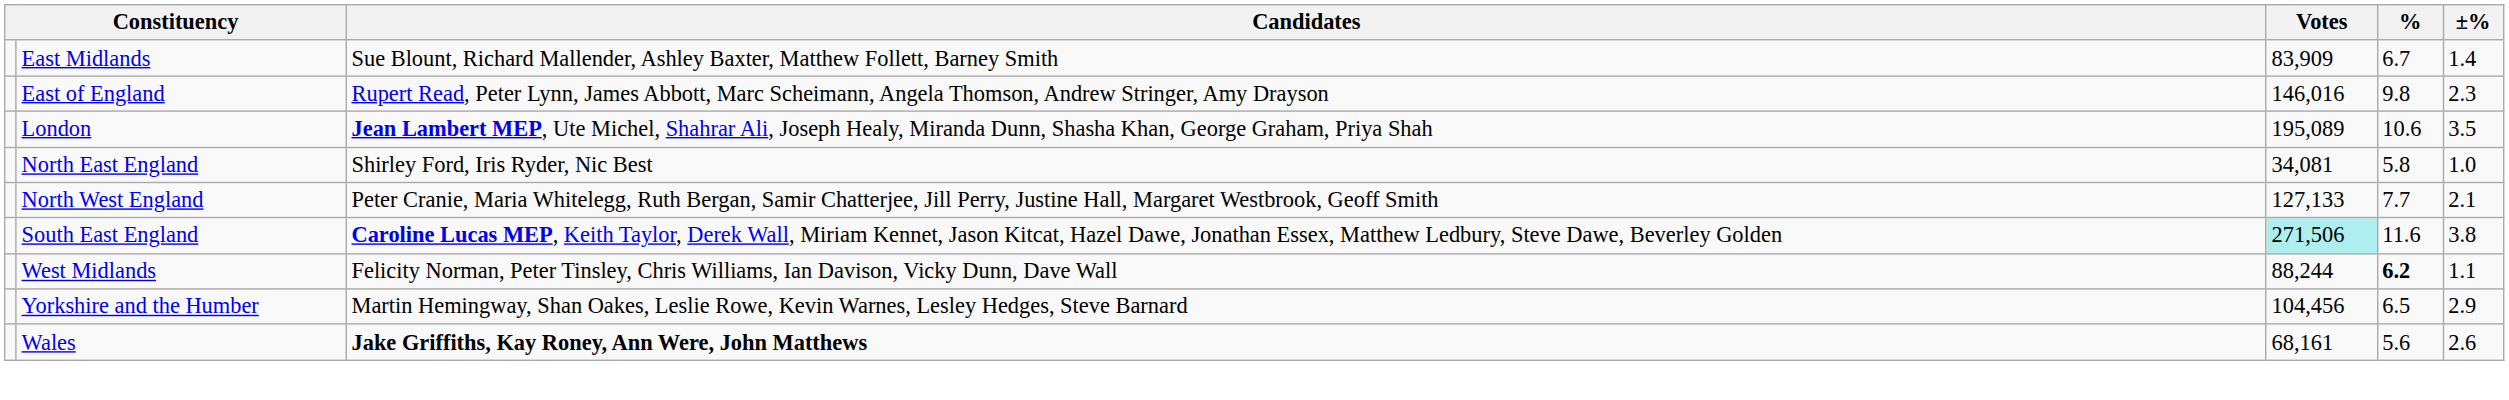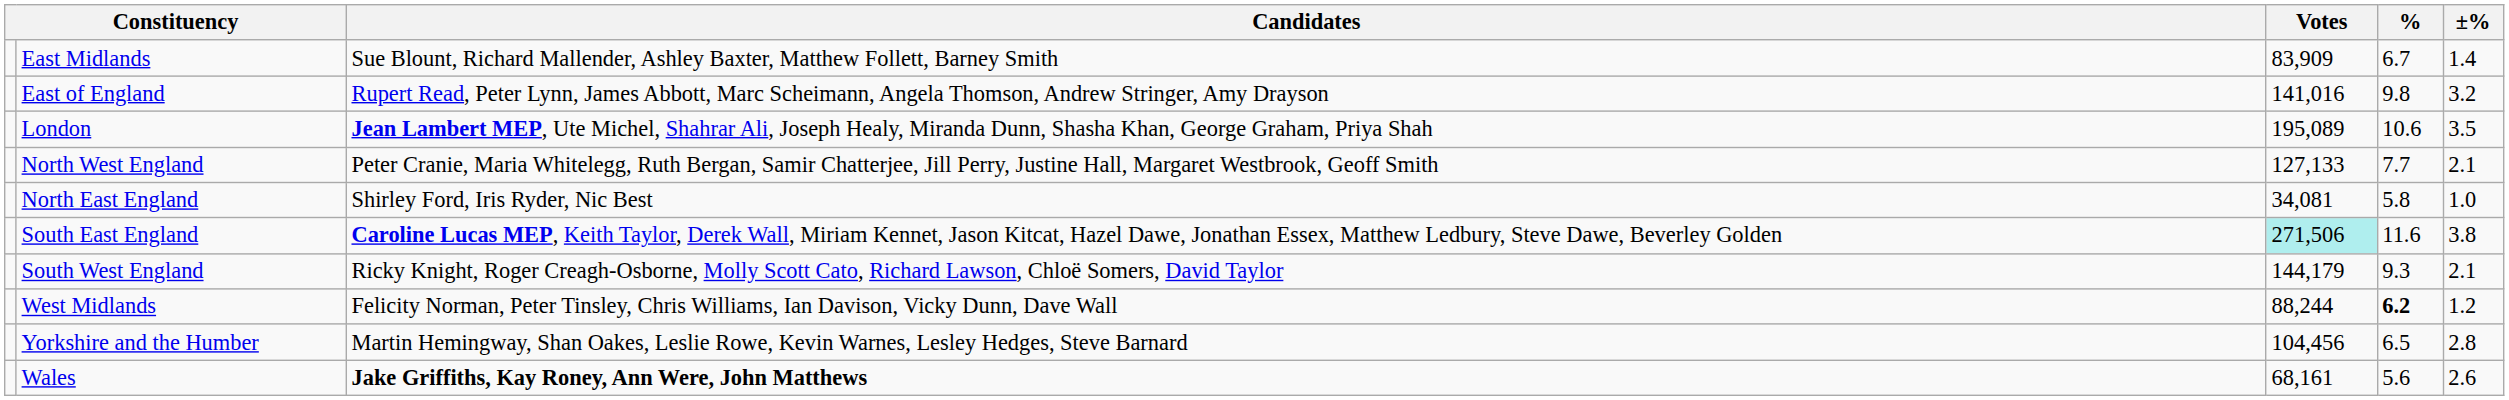(2308, 93) 146,016 -> (2308, 93) 141,016
(2462, 93) 2.3 -> (2462, 93) 3.2
rows swapped: (110, 164) <-> (113, 199)
+ row: (113, 270)
(2462, 270) 1.1 -> (2462, 306) 1.2
(2462, 306) 2.9 -> (2462, 341) 2.8
